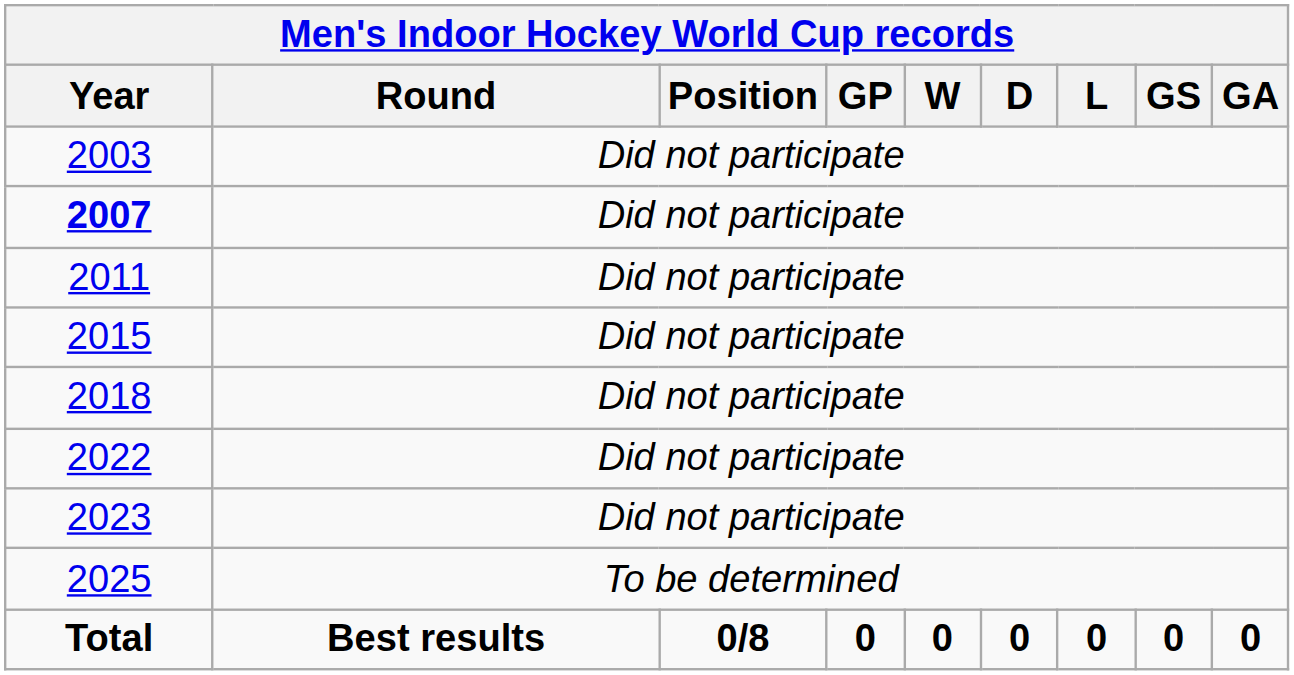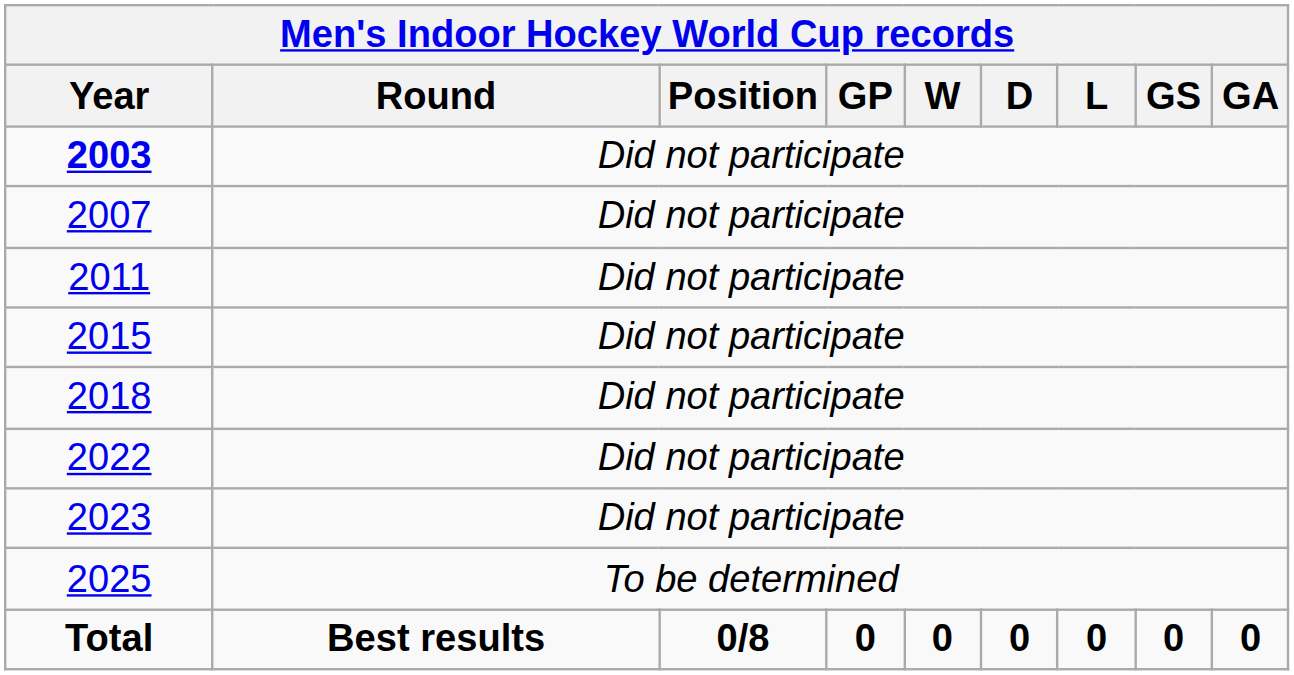(109, 155) normal -> (109, 155) bold
(109, 215) bold -> (109, 215) normal
